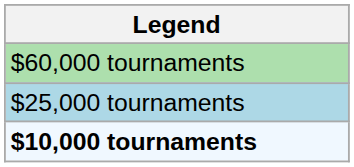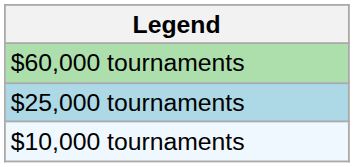(134, 141) bold -> (128, 141) normal
